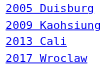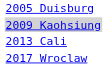(53, 25) no background -> (53, 25) lightgrey background
